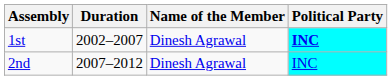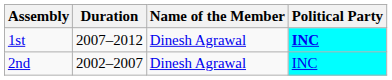(109, 39) 2002–2007 -> (109, 39) 2007–2012
(109, 63) 2007–2012 -> (109, 63) 2002–2007
